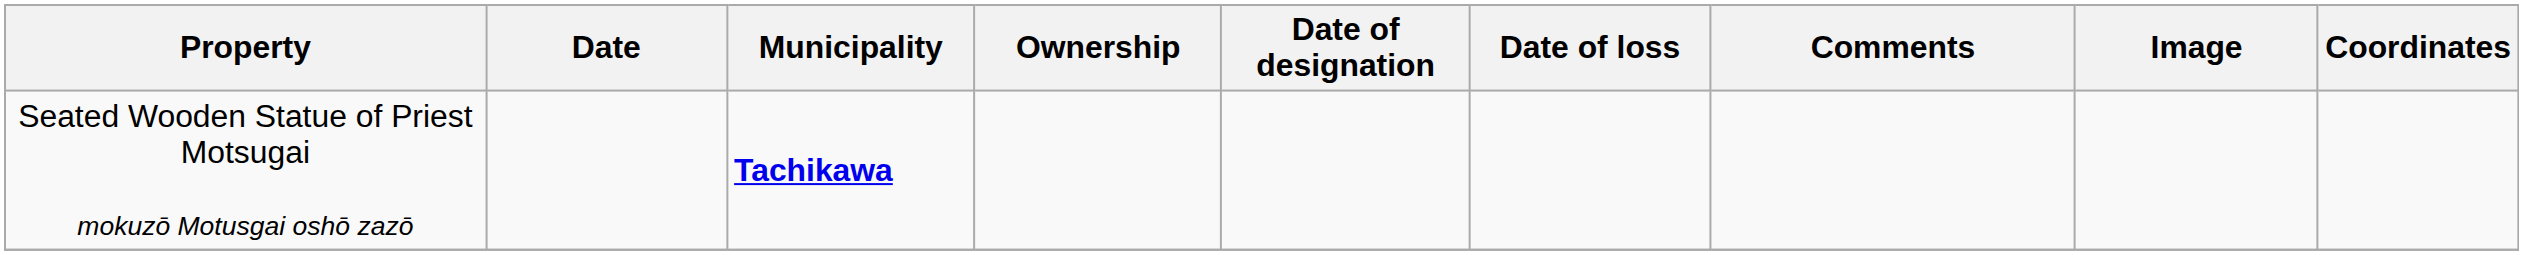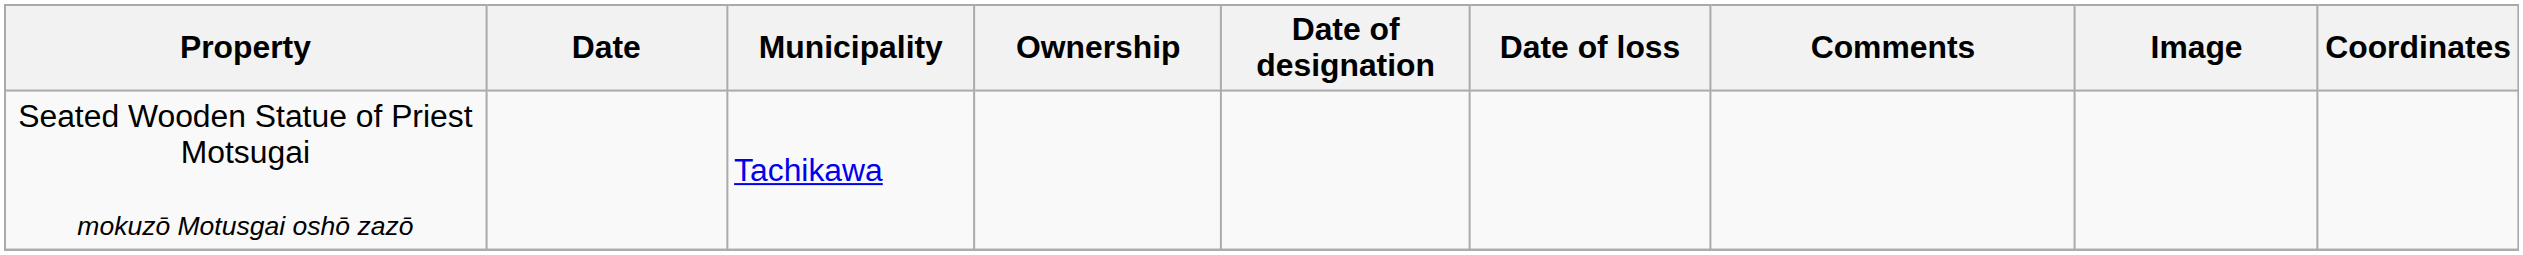(813, 169) bold -> (808, 169) normal
